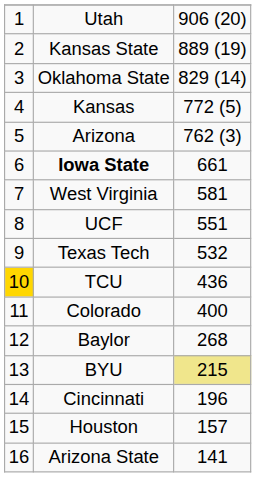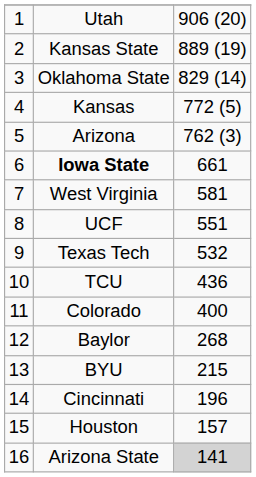(19, 282) gold background -> (19, 282) no background
(212, 369) khaki background -> (212, 369) no background
(212, 457) no background -> (212, 457) lightgrey background
